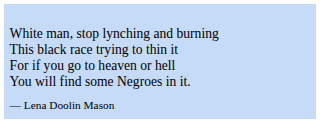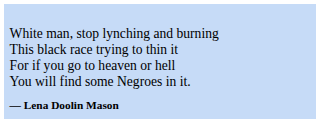(62, 105) normal -> (64, 104) bold
